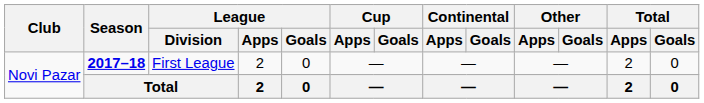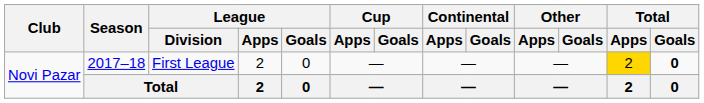(116, 63) bold -> (116, 63) normal
(629, 63) no background -> (629, 63) gold background
(675, 63) normal -> (675, 63) bold
